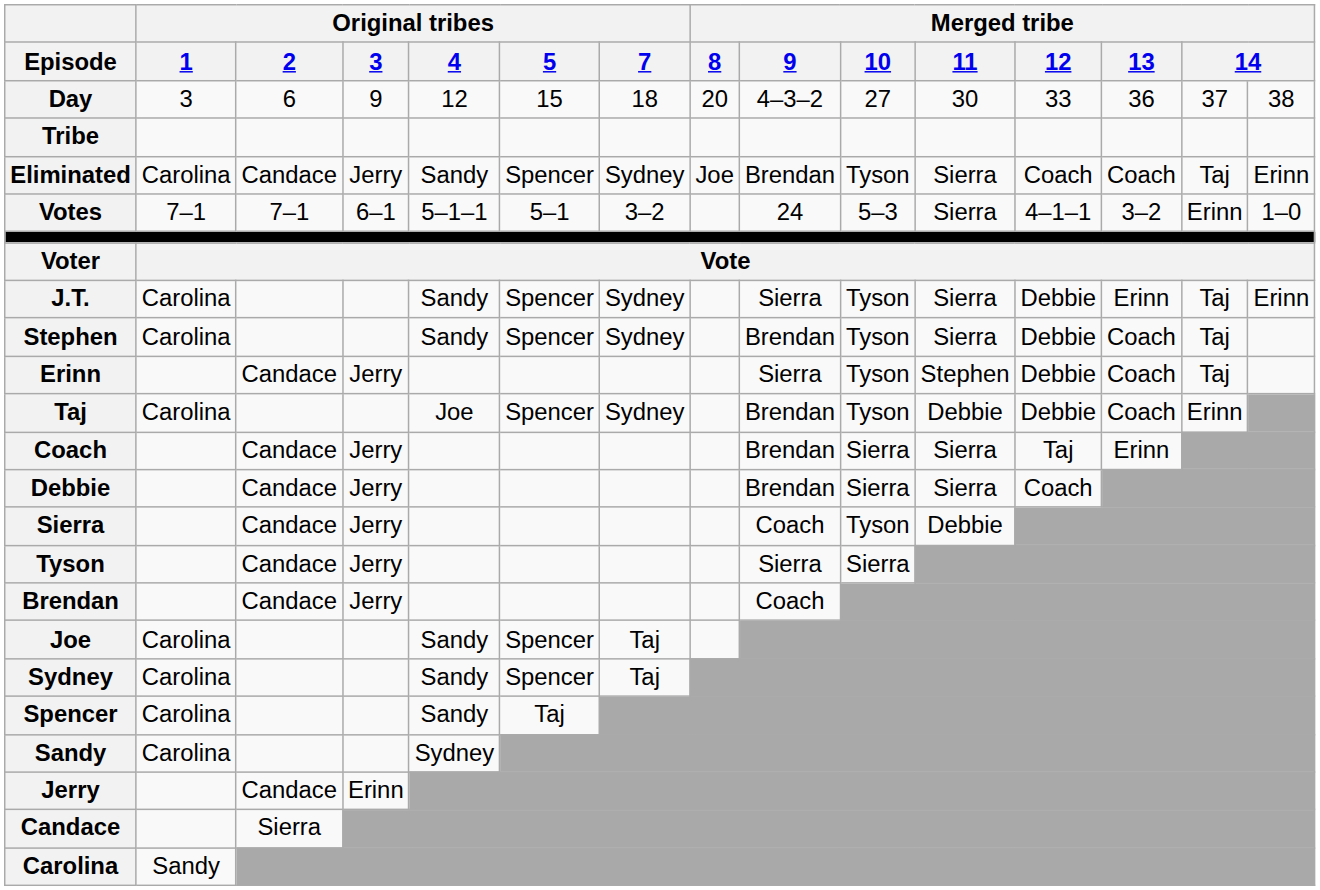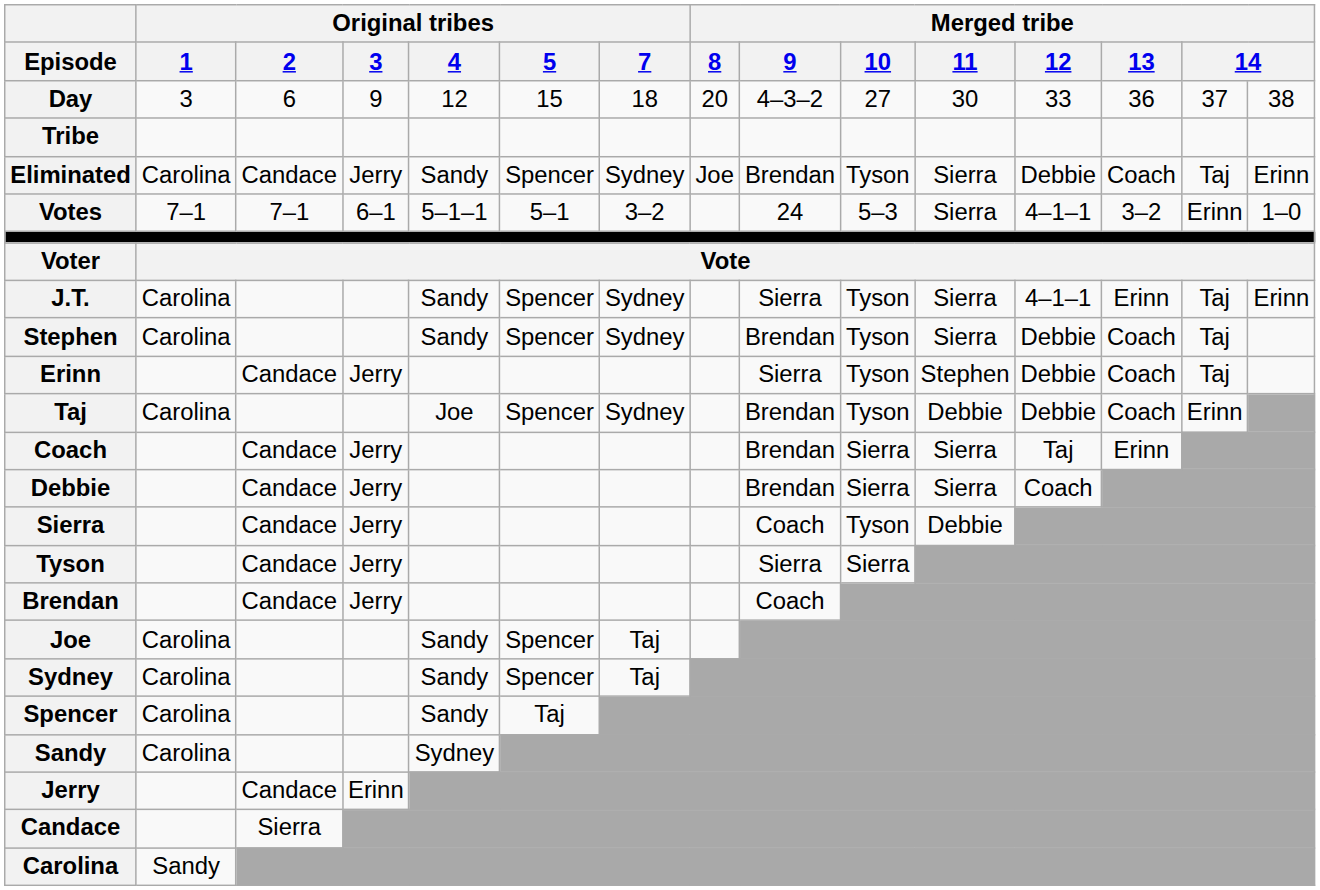(1058, 174) Coach -> (1058, 174) Debbie
(1058, 299) Debbie -> (1058, 299) 4–1–1
